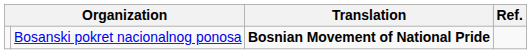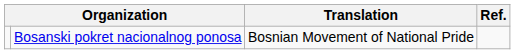(369, 37) bold -> (361, 37) normal
